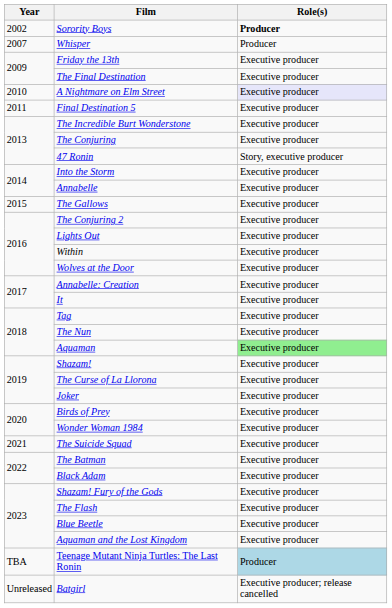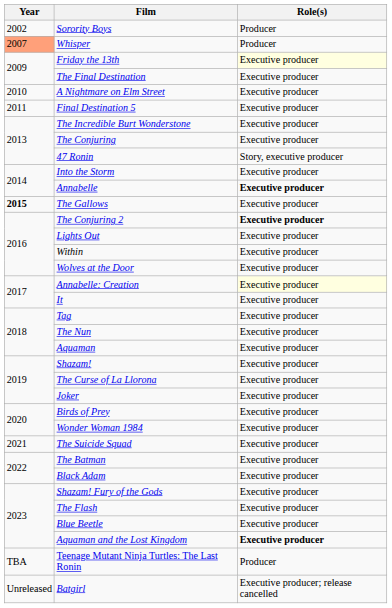(260, 28) bold -> (258, 28) normal
(17, 44) no background -> (17, 44) lightsalmon background
(279, 60) no background -> (279, 60) lightyellow background
(279, 92) lavender background -> (279, 92) no background
(279, 188) normal -> (282, 188) bold
(17, 204) normal -> (17, 204) bold
(279, 220) normal -> (282, 220) bold
(279, 284) no background -> (279, 284) lightyellow background
(279, 348) lightgreen background -> (279, 348) no background
(279, 540) normal -> (282, 540) bold
(258, 561) lightblue background -> (258, 561) no background
